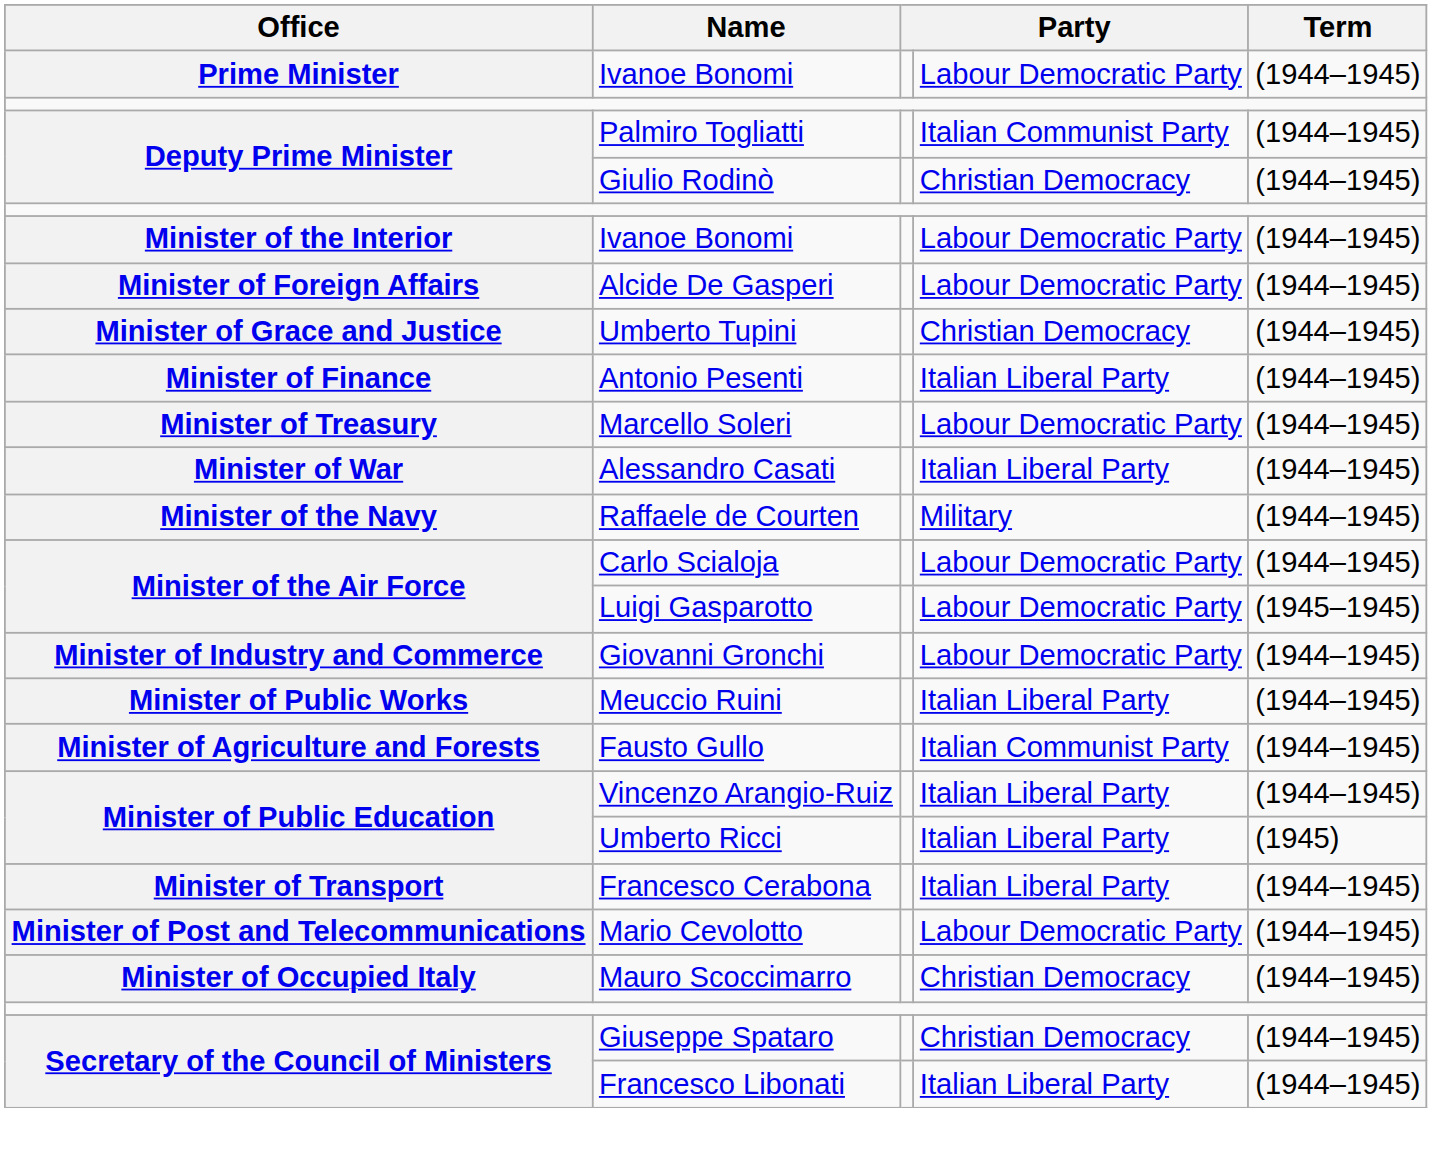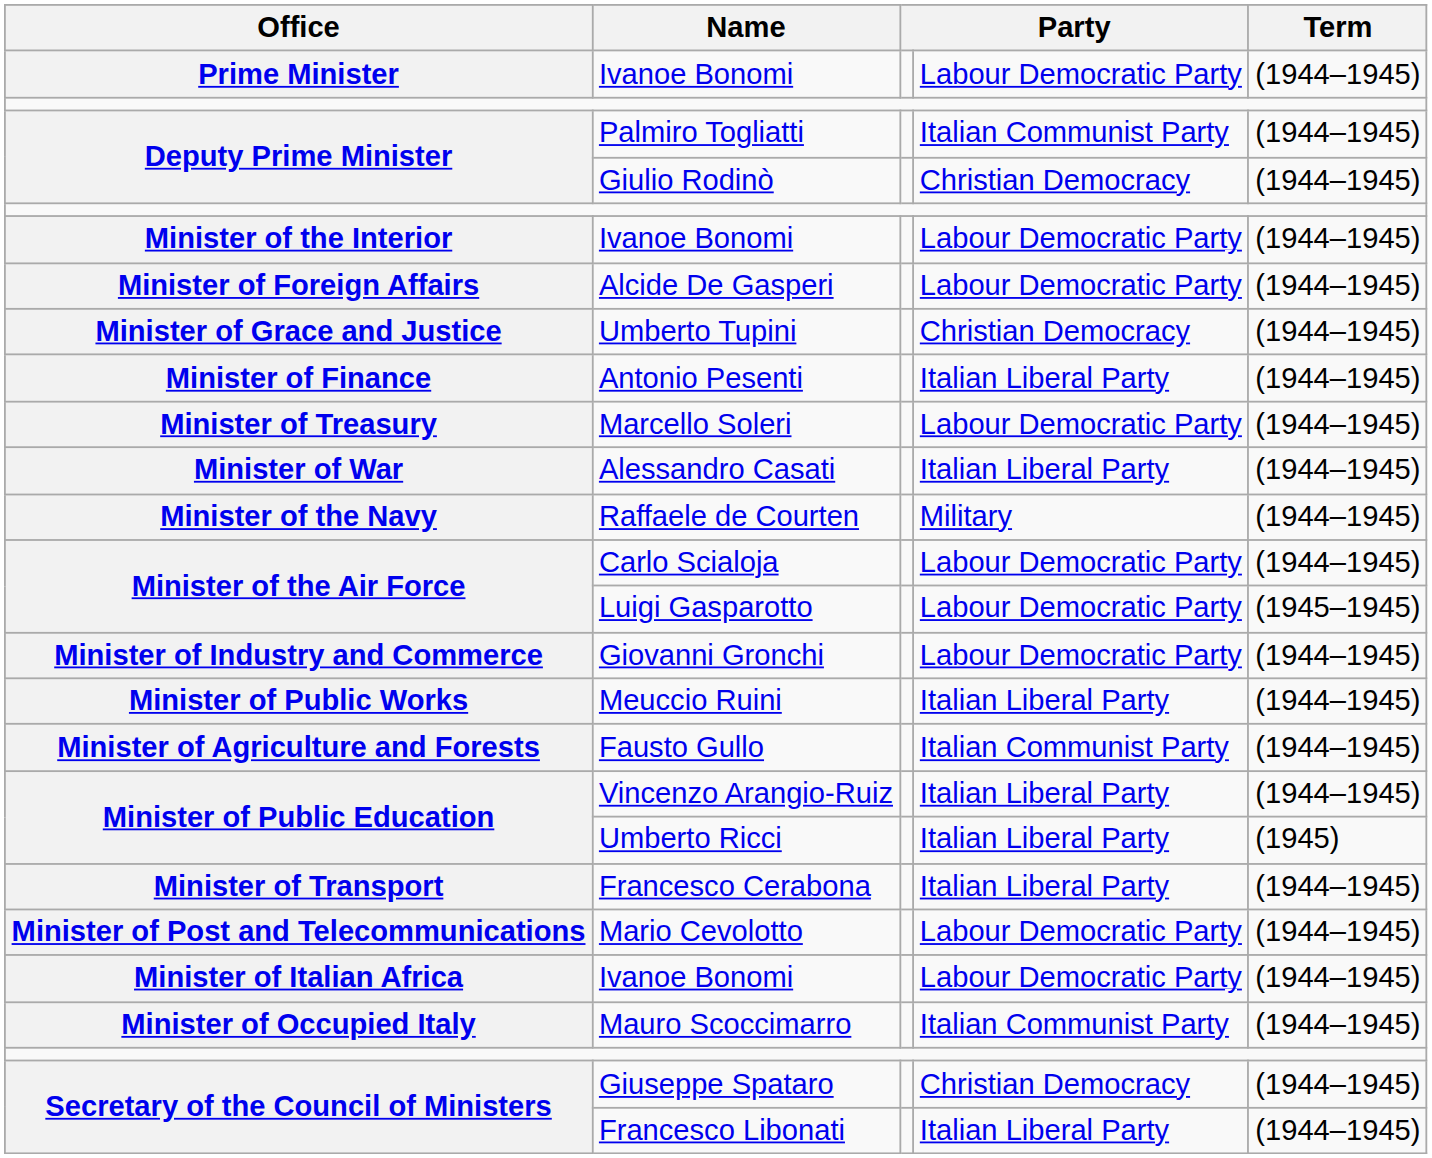+ row: (299, 978)
(1055, 978) Christian Democracy -> (1074, 1024) Italian Communist Party
